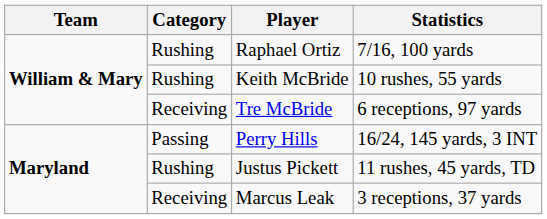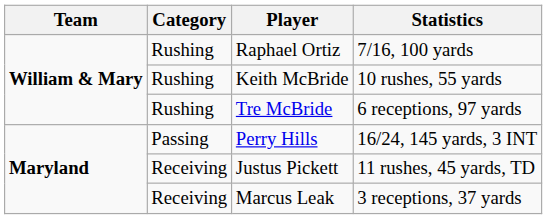(189, 109) Receiving -> (183, 109) Rushing
(183, 168) Rushing -> (189, 168) Receiving
